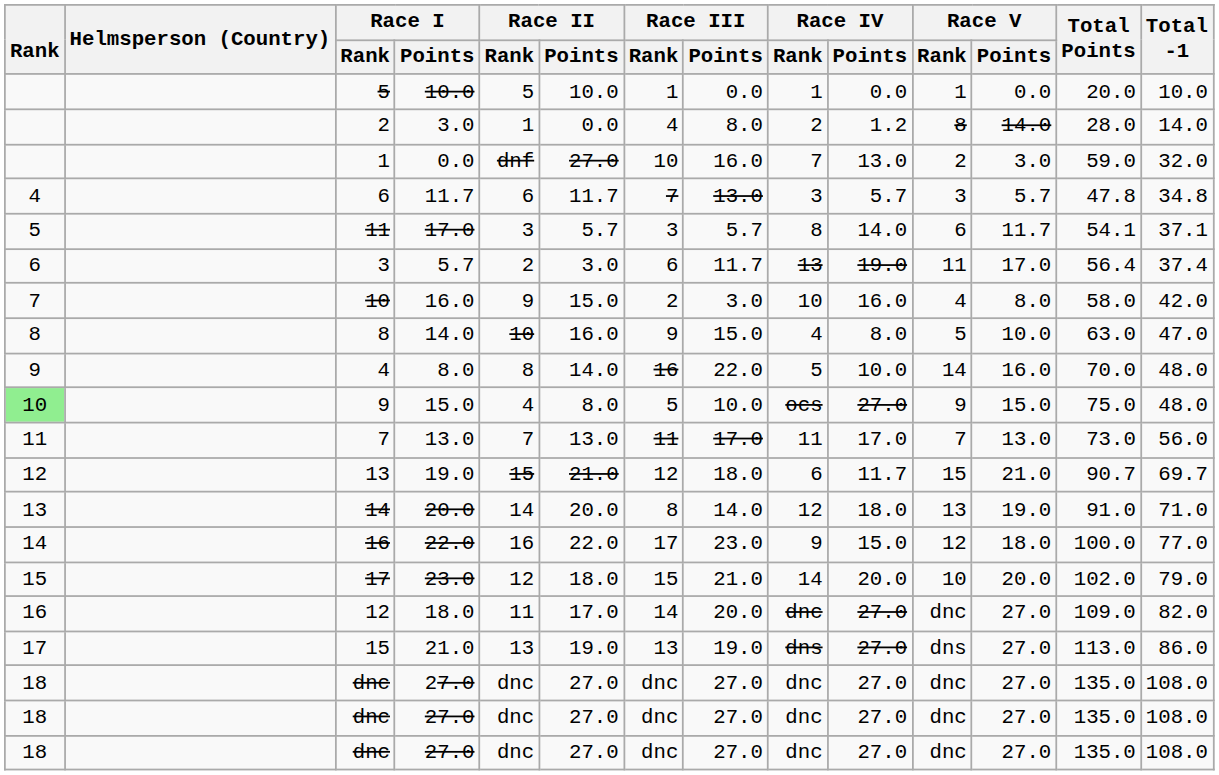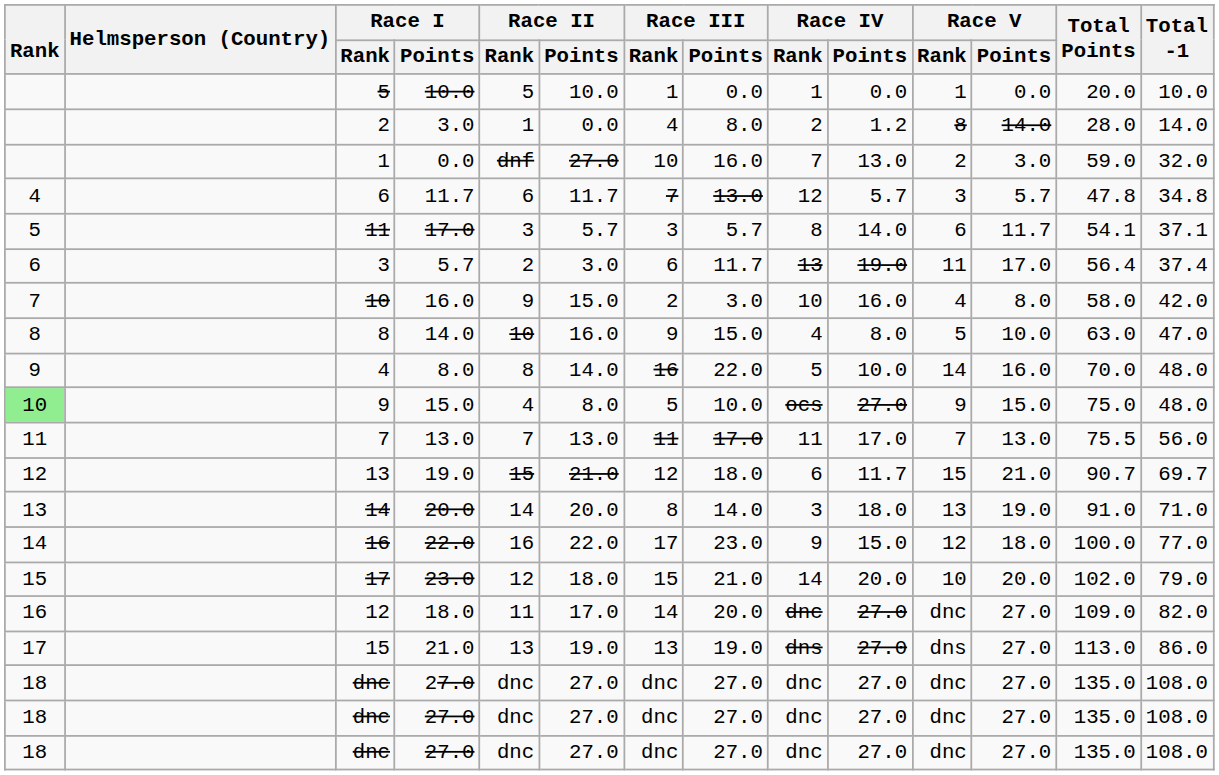(816, 196) 3 -> (810, 196) 12
(1111, 439) 73.0 -> (1111, 439) 75.5
(810, 509) 12 -> (816, 509) 3
